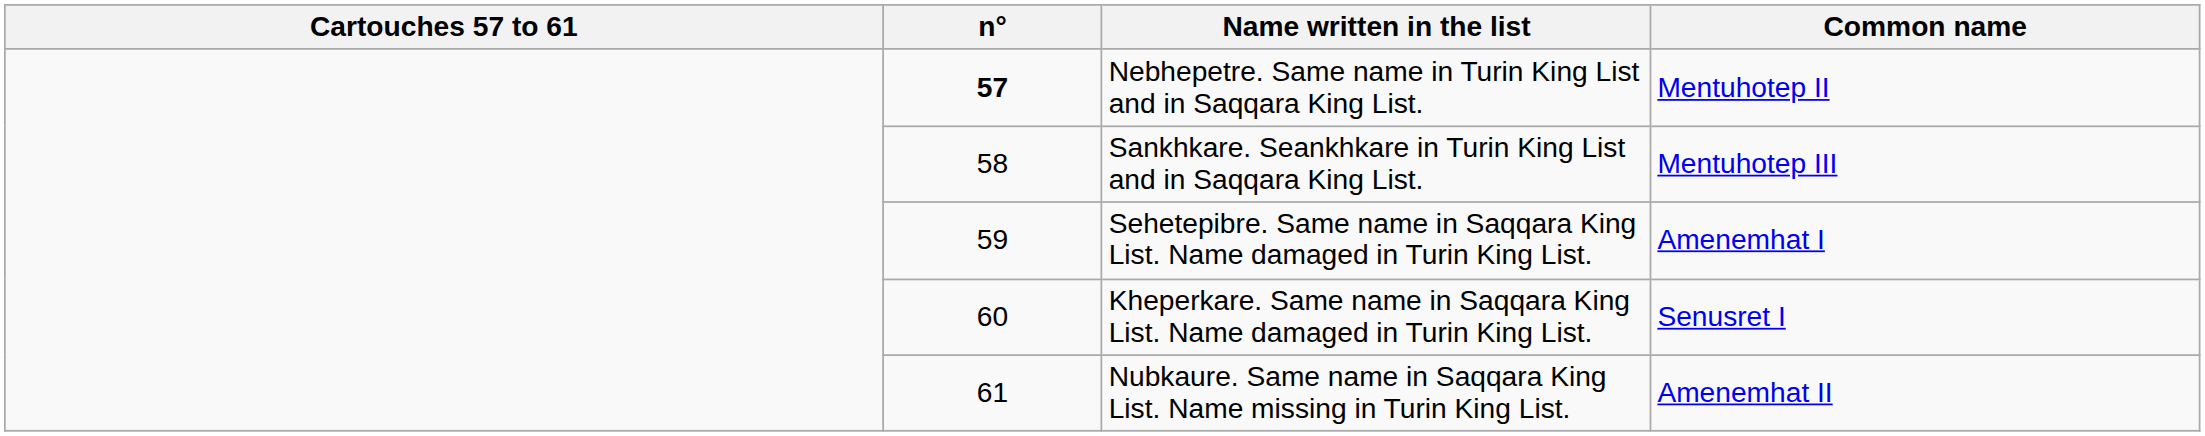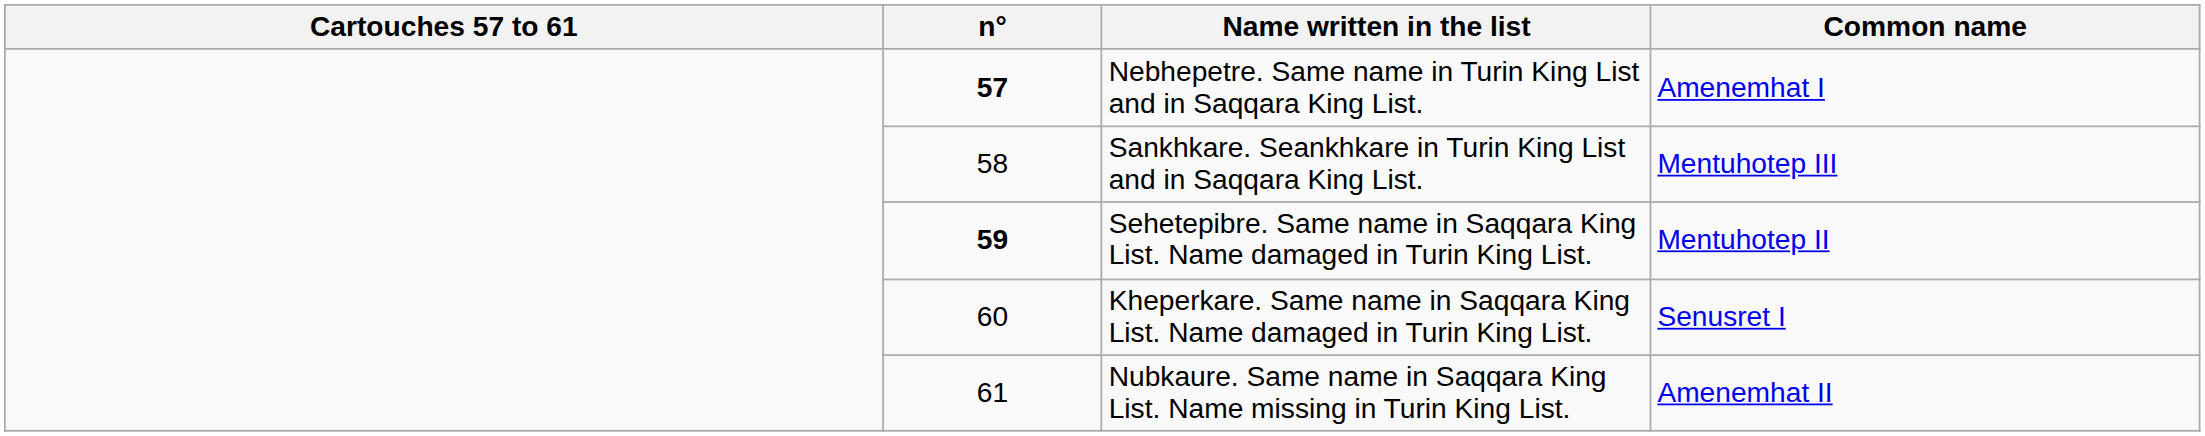(1743, 87) Mentuhotep II -> (1741, 87) Amenemhat I
(992, 240) normal -> (992, 240) bold
(1741, 240) Amenemhat I -> (1743, 240) Mentuhotep II
